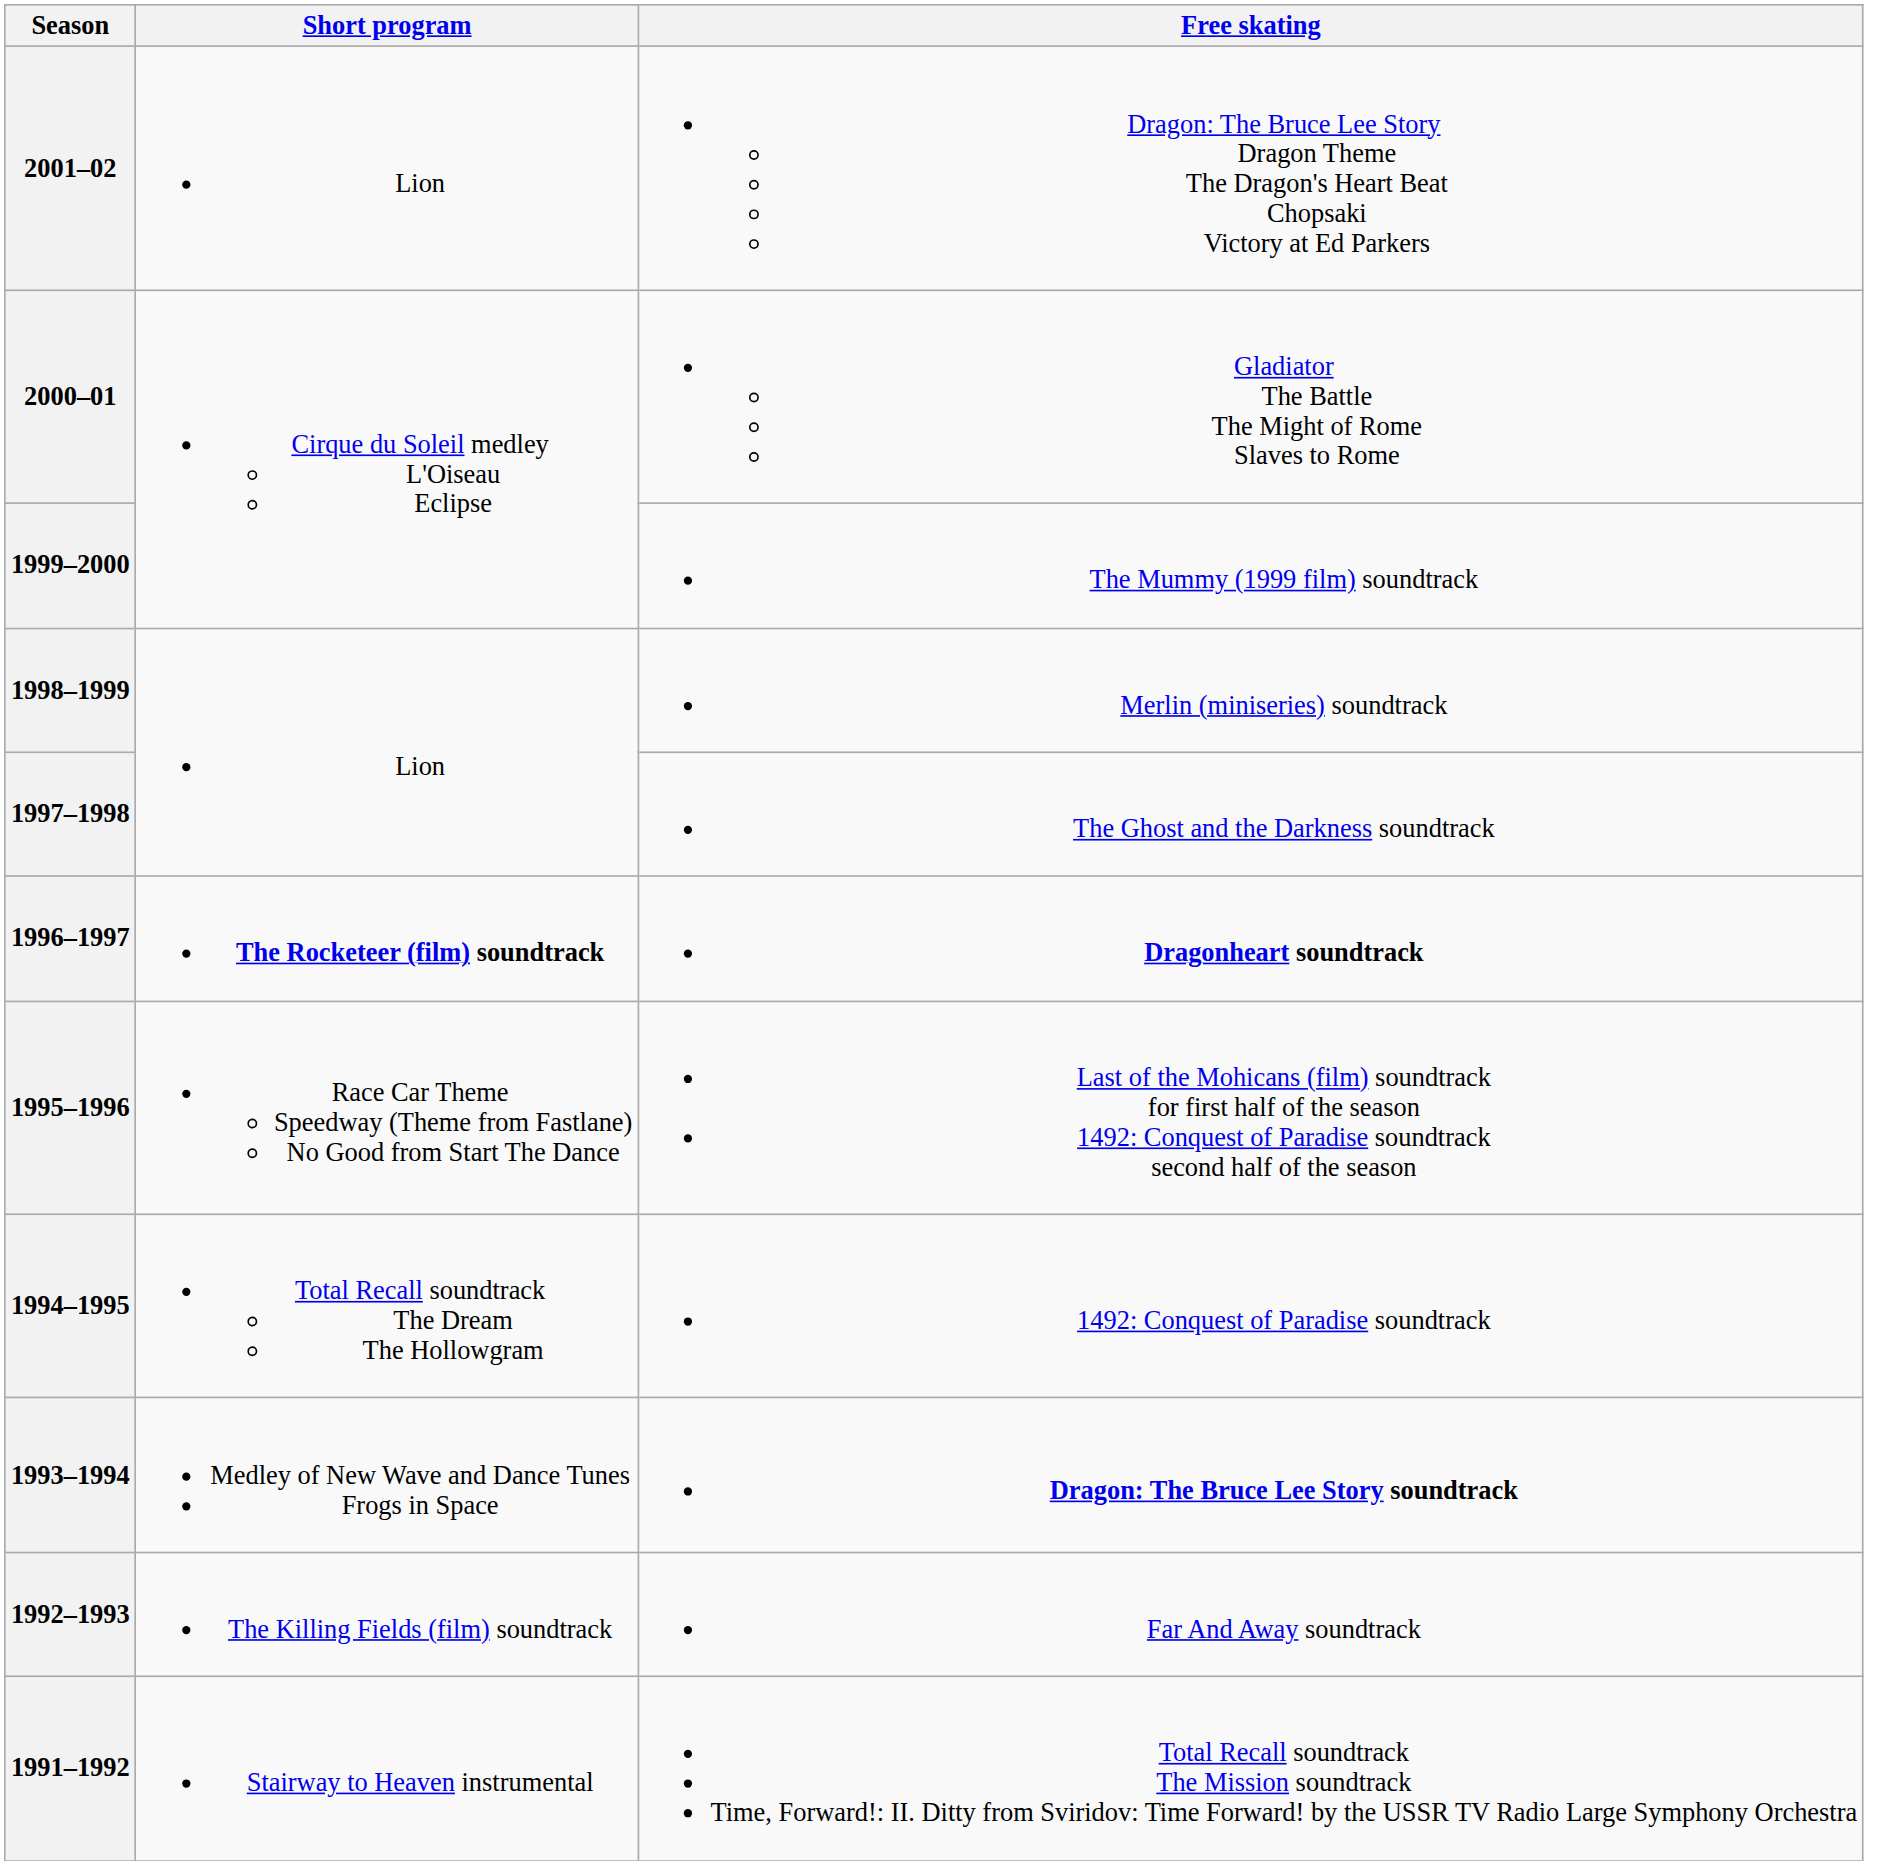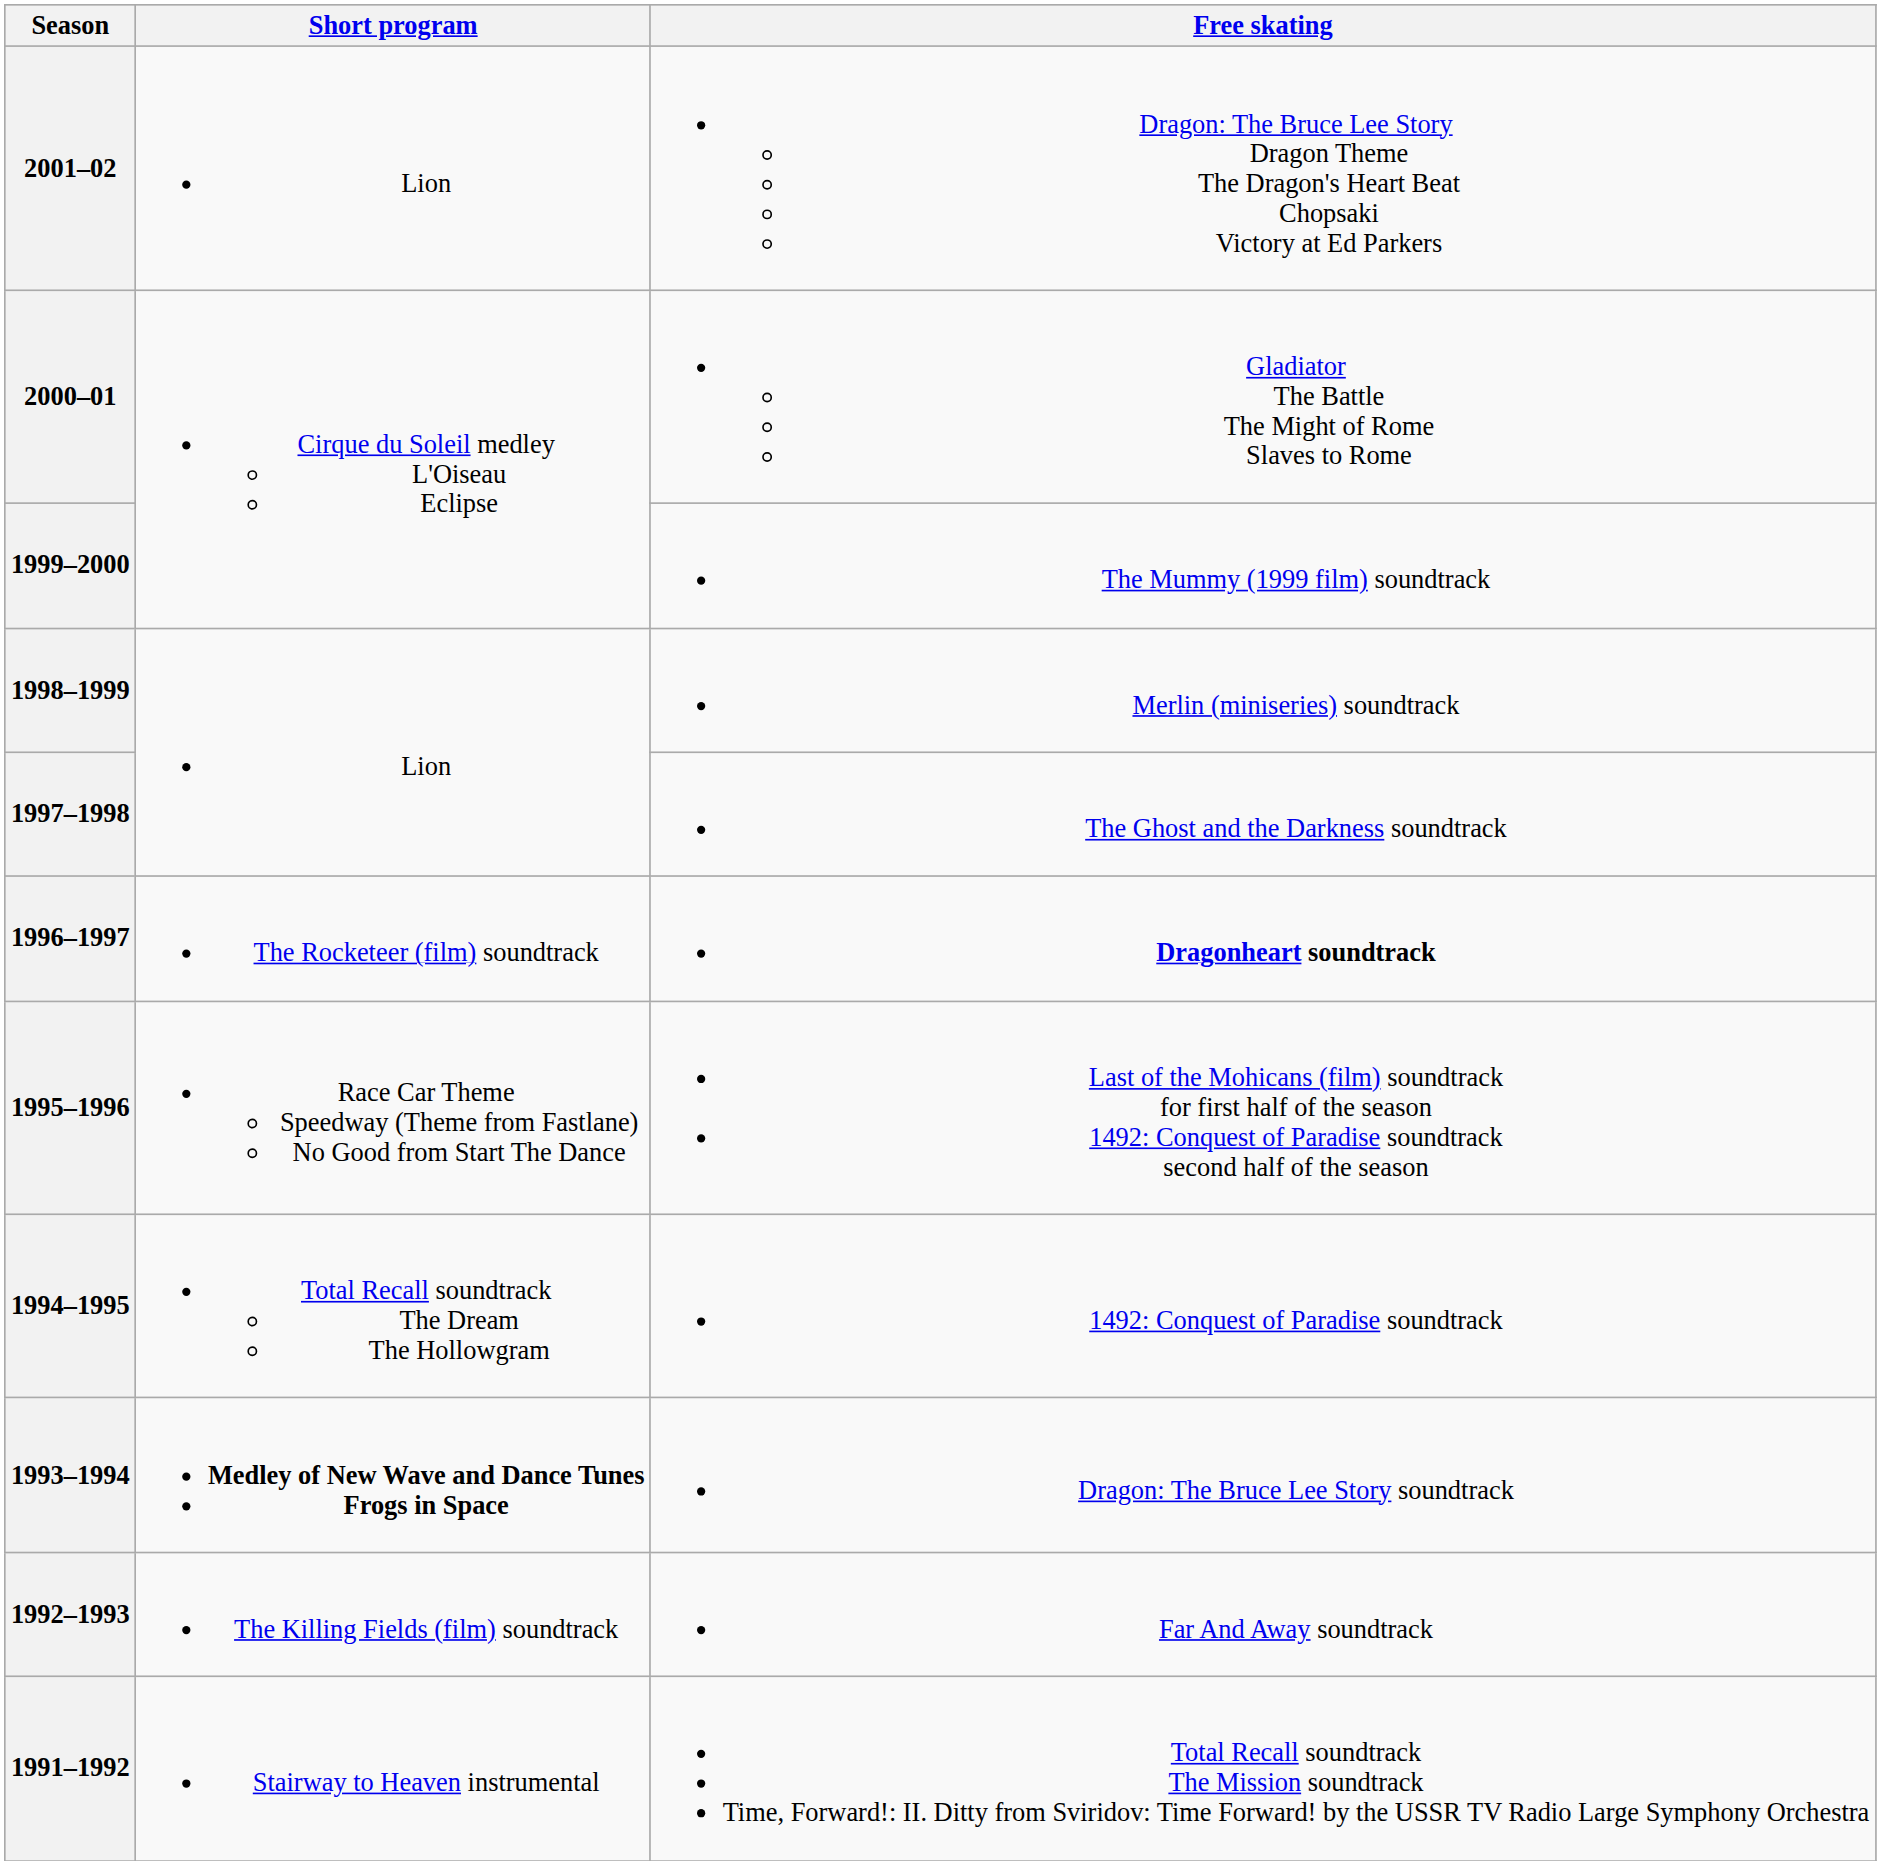(387, 953) bold -> (393, 953) normal
(387, 1490) normal -> (393, 1490) bold
(1251, 1490) bold -> (1263, 1490) normal
